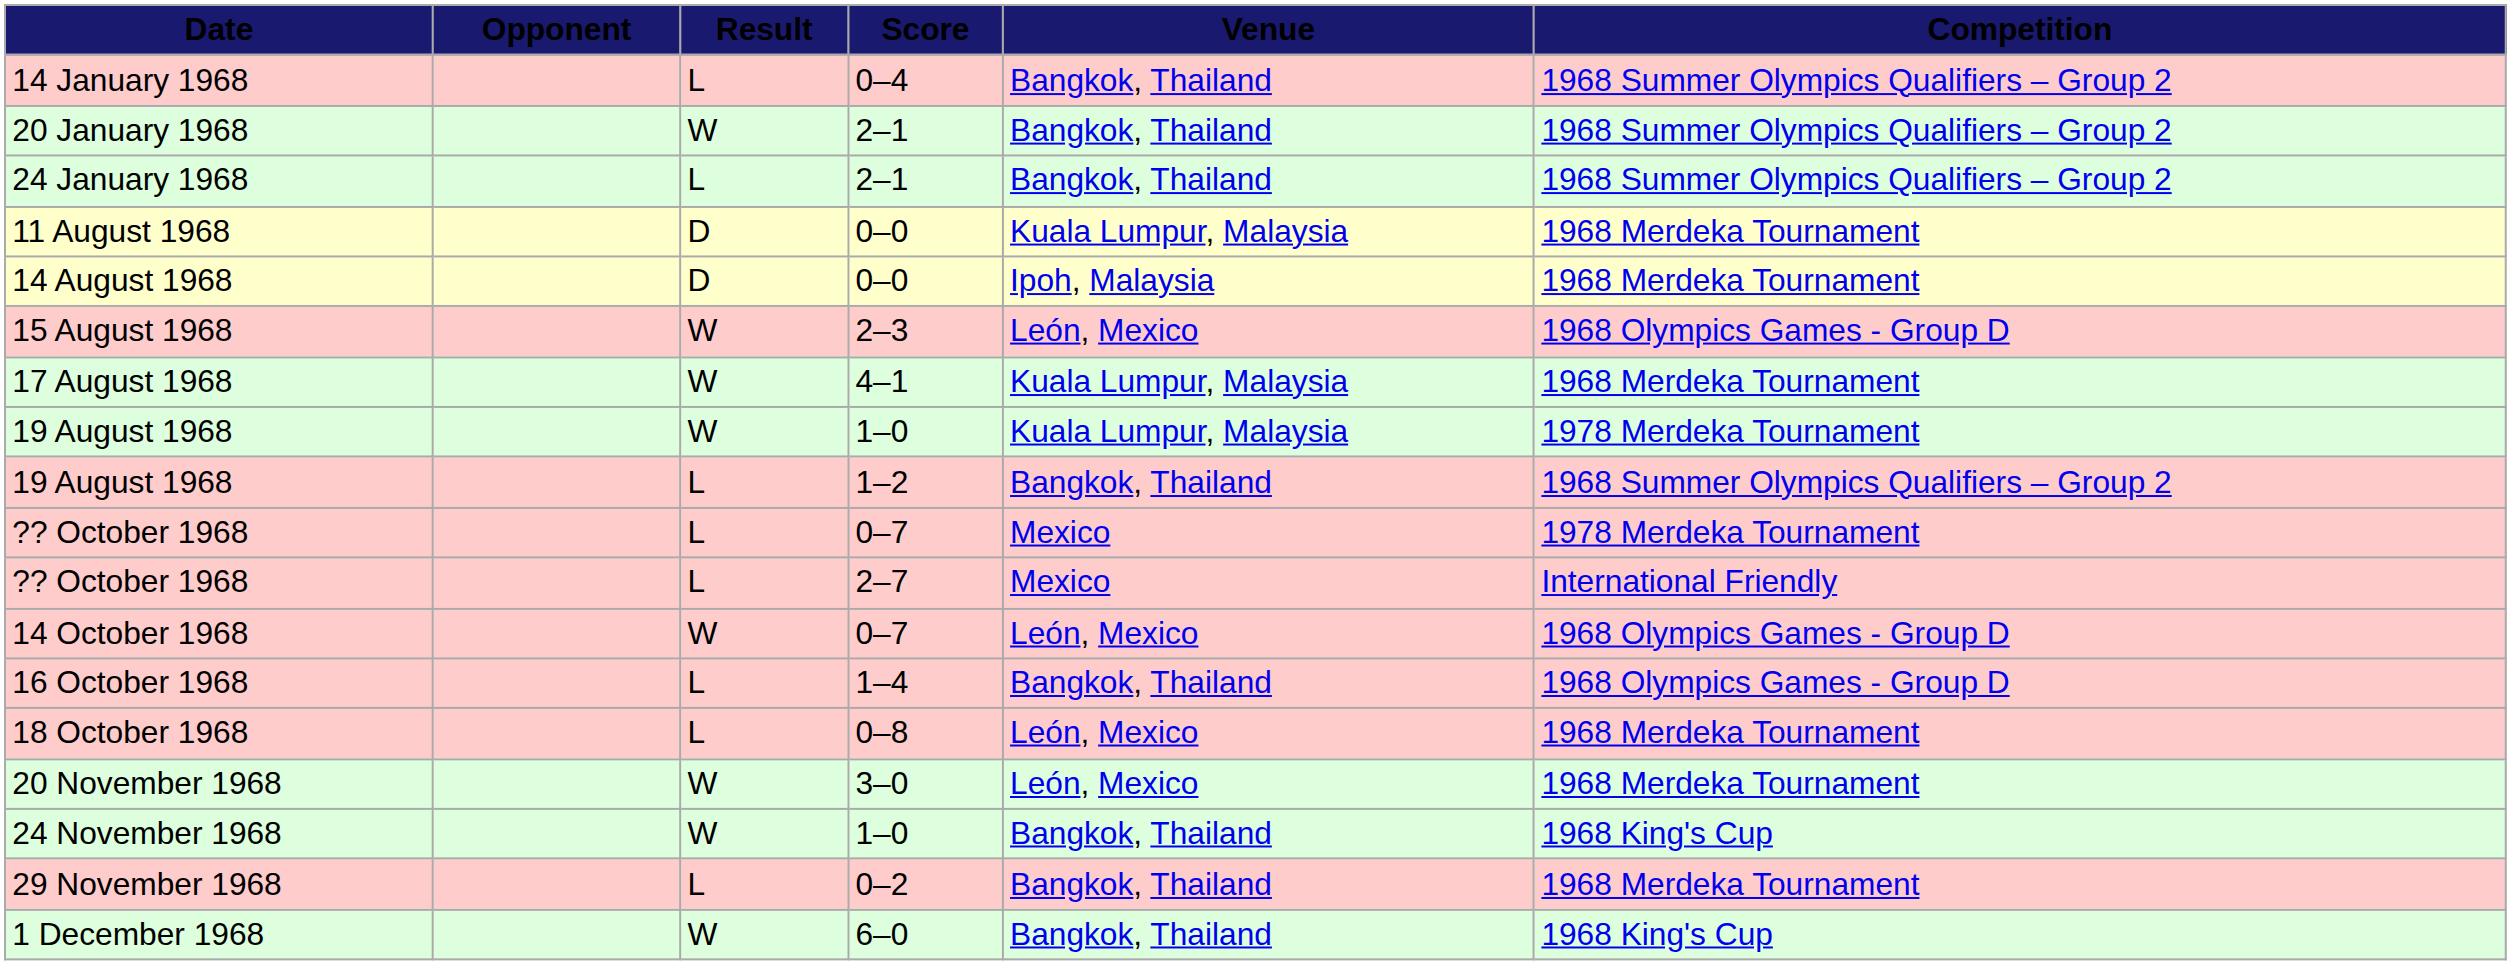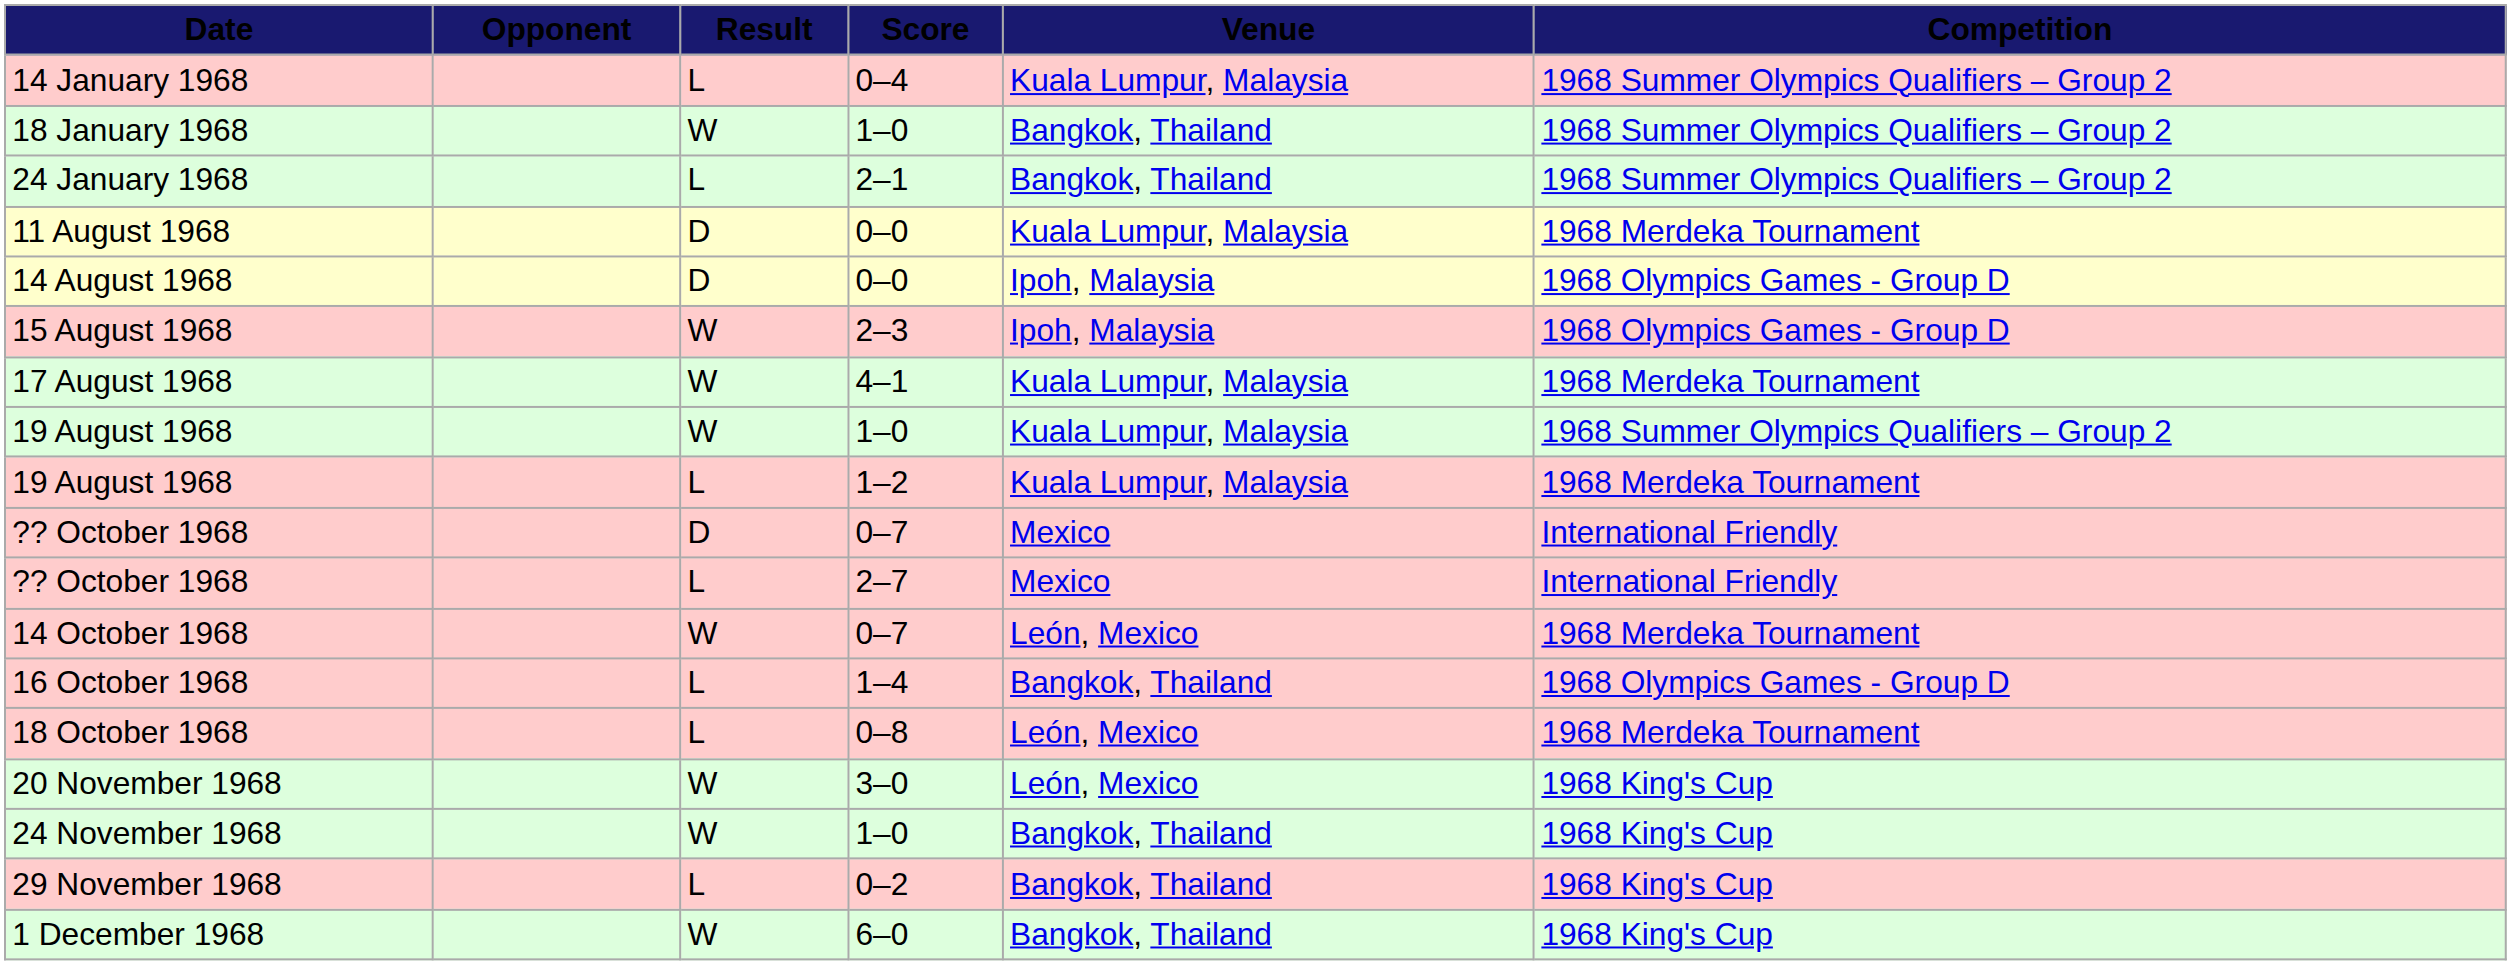(1141, 79) Bangkok, Thailand -> (1179, 79) Kuala Lumpur, Malaysia
+ row: (130, 130)
- row: (130, 130)
(1730, 280) 1968 Merdeka Tournament -> (1776, 280) 1968 Olympics Games - Group D
(1104, 331) León, Mexico -> (1112, 331) Ipoh, Malaysia
(1730, 431) 1978 Merdeka Tournament -> (1857, 431) 1968 Summer Olympics Qualifiers – Group 2
(1141, 481) Bangkok, Thailand -> (1179, 481) Kuala Lumpur, Malaysia
(1857, 481) 1968 Summer Olympics Qualifiers – Group 2 -> (1730, 481) 1968 Merdeka Tournament
(696, 532) L -> (699, 532) D
(1730, 532) 1978 Merdeka Tournament -> (1689, 532) International Friendly
(1776, 632) 1968 Olympics Games - Group D -> (1730, 632) 1968 Merdeka Tournament
(1730, 783) 1968 Merdeka Tournament -> (1657, 783) 1968 King's Cup
(1730, 883) 1968 Merdeka Tournament -> (1657, 883) 1968 King's Cup
